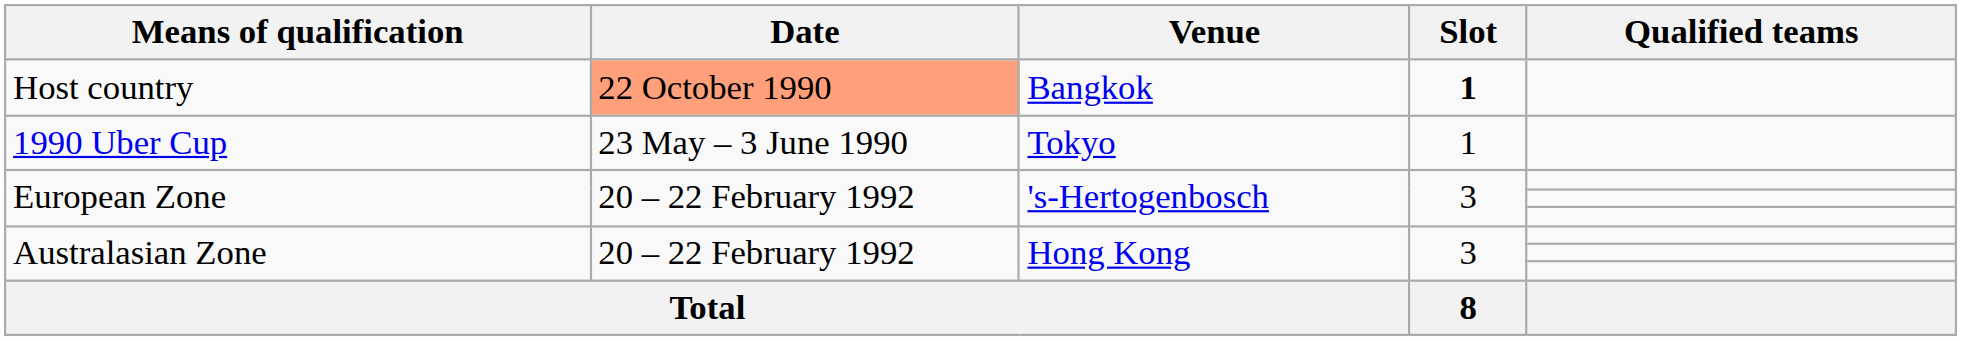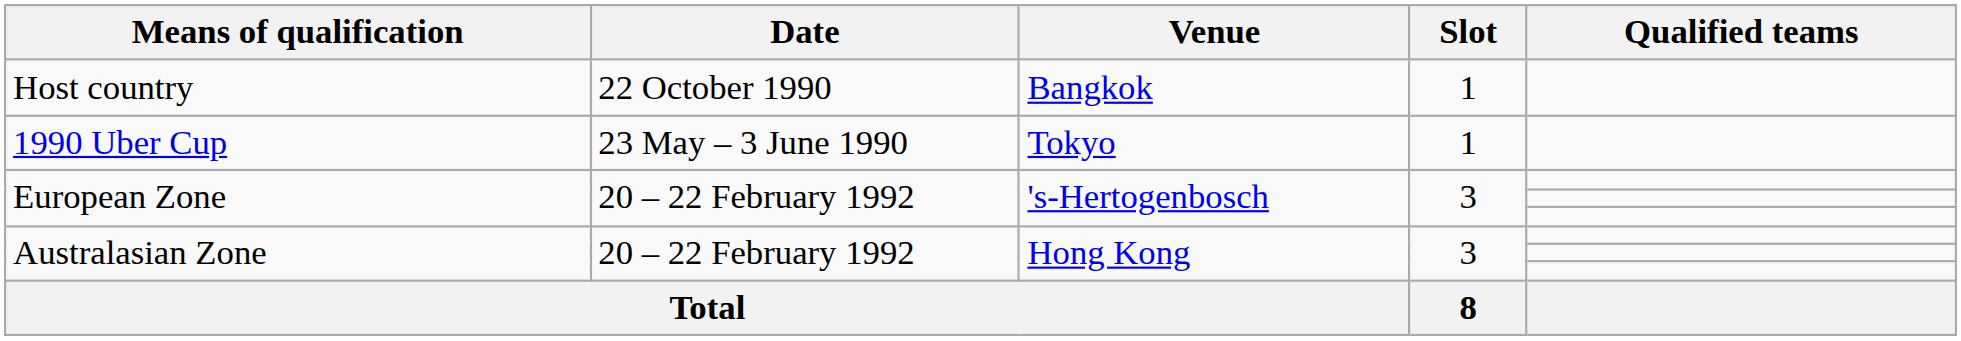(715, 87) lightsalmon background -> (715, 87) no background
(1468, 87) bold -> (1468, 87) normal
